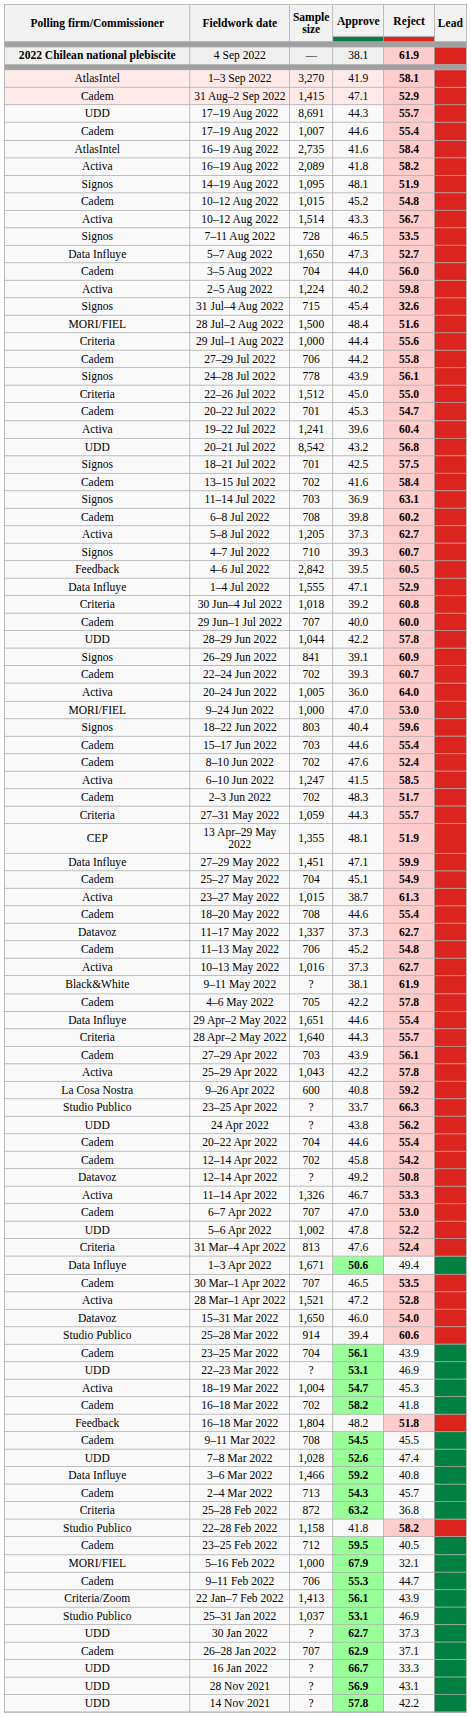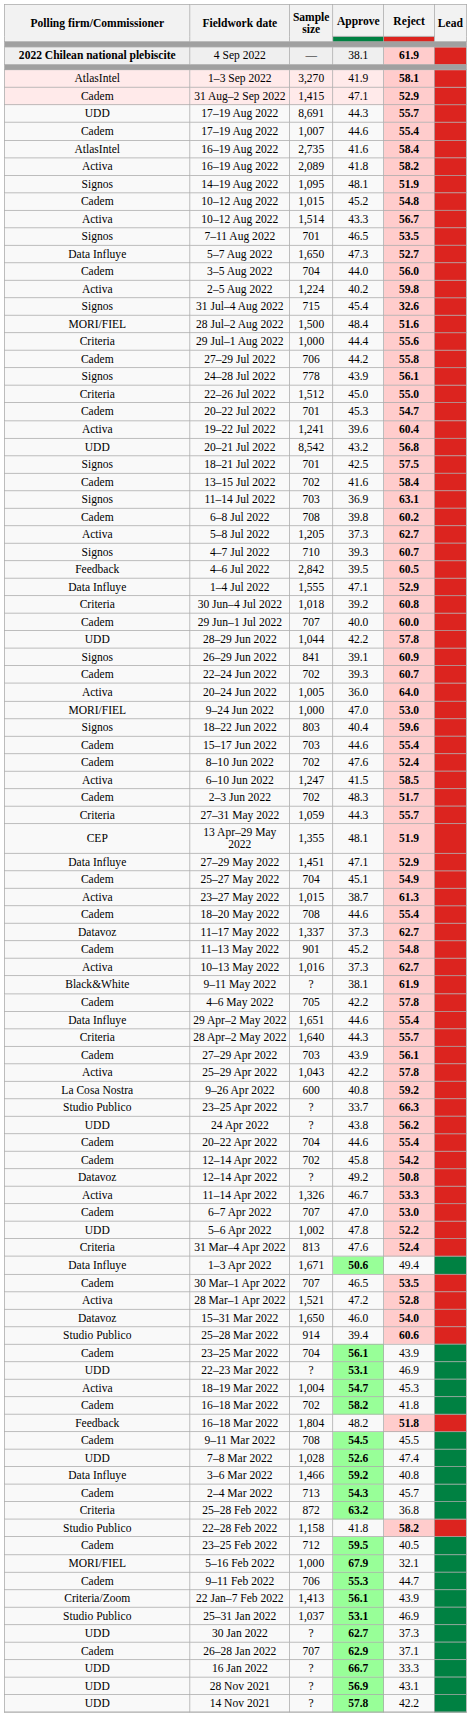(311, 236) 728 -> (311, 236) 701
(409, 862) 59.9 -> (409, 862) 52.9
(311, 950) 706 -> (311, 950) 901
